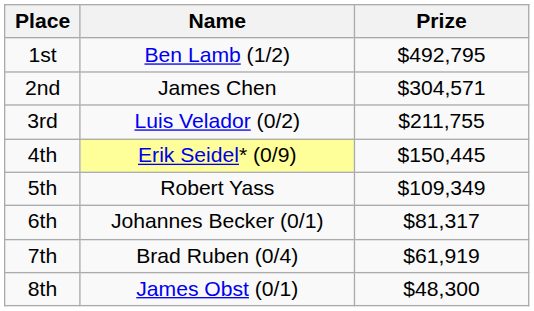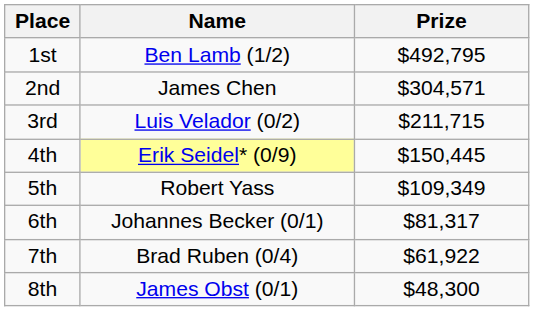(441, 121) $211,755 -> (441, 121) $211,715
(441, 255) $61,919 -> (441, 255) $61,922
